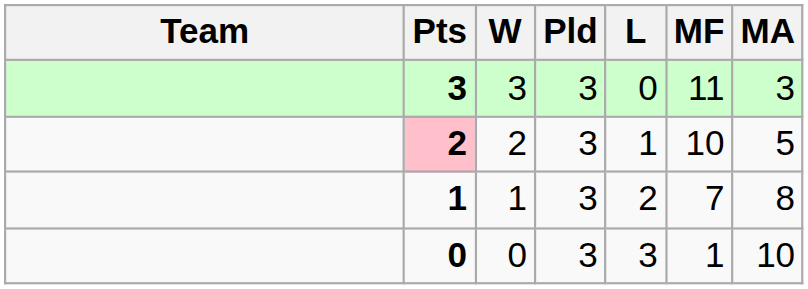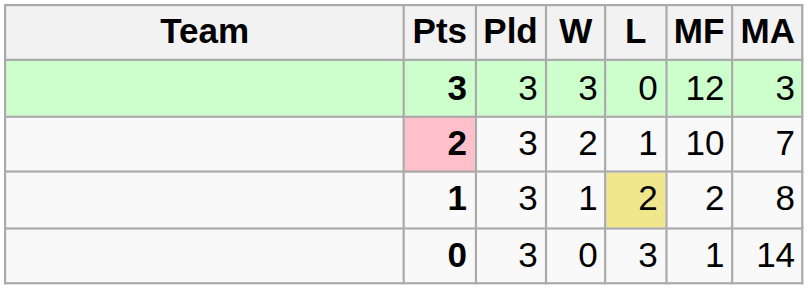columns swapped: (570, 32) <-> (505, 32)
(706, 87) 11 -> (705, 87) 12
(785, 143) 5 -> (785, 143) 7
(648, 198) no background -> (648, 198) khaki background
(715, 198) 7 -> (715, 198) 2
(776, 254) 10 -> (776, 254) 14
